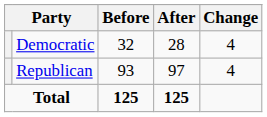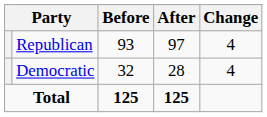rows swapped: (54, 71) <-> (55, 44)
